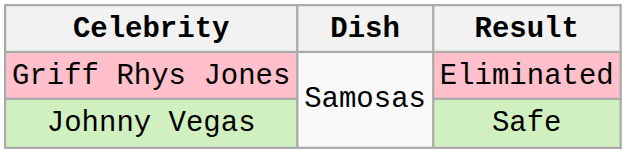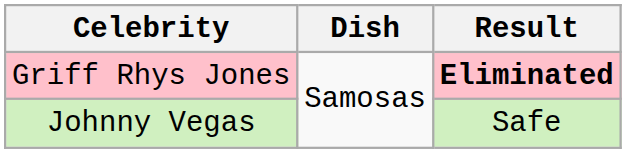(527, 76) normal -> (527, 76) bold
